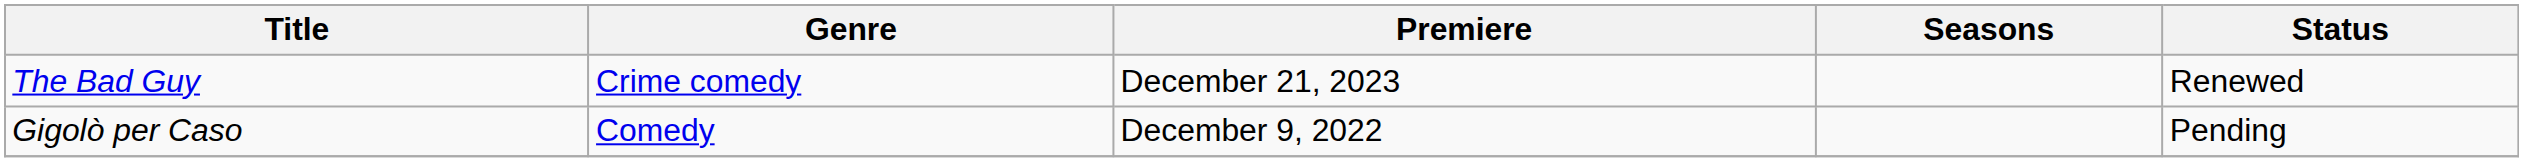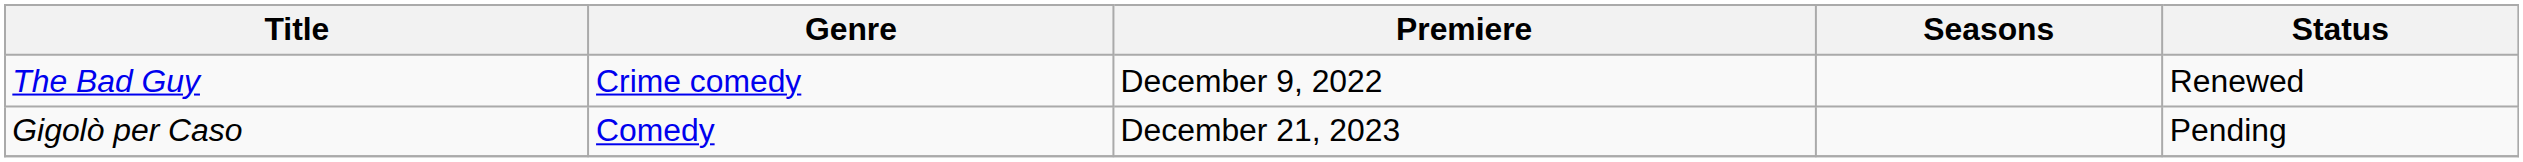(1260, 80) December 21, 2023 -> (1252, 80) December 9, 2022
(1252, 130) December 9, 2022 -> (1260, 130) December 21, 2023
